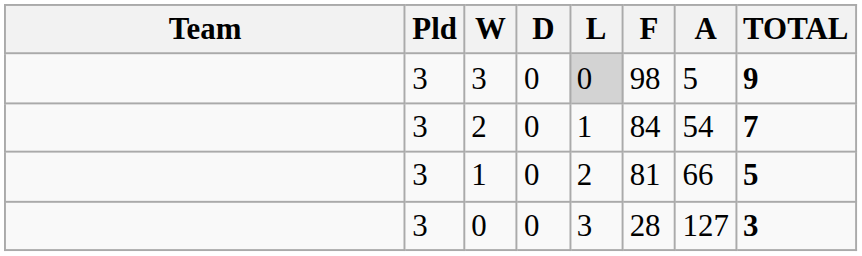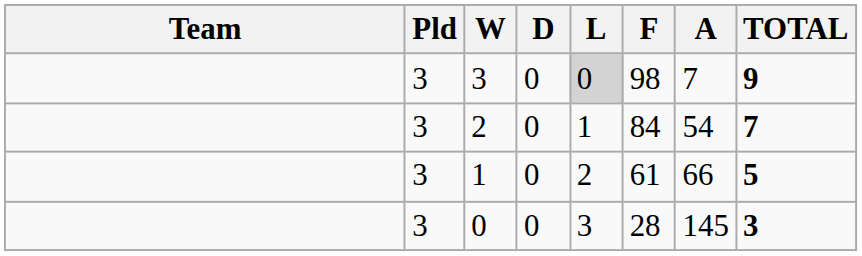(690, 77) 5 -> (690, 77) 7
(645, 175) 81 -> (645, 175) 61
(706, 224) 127 -> (706, 224) 145
